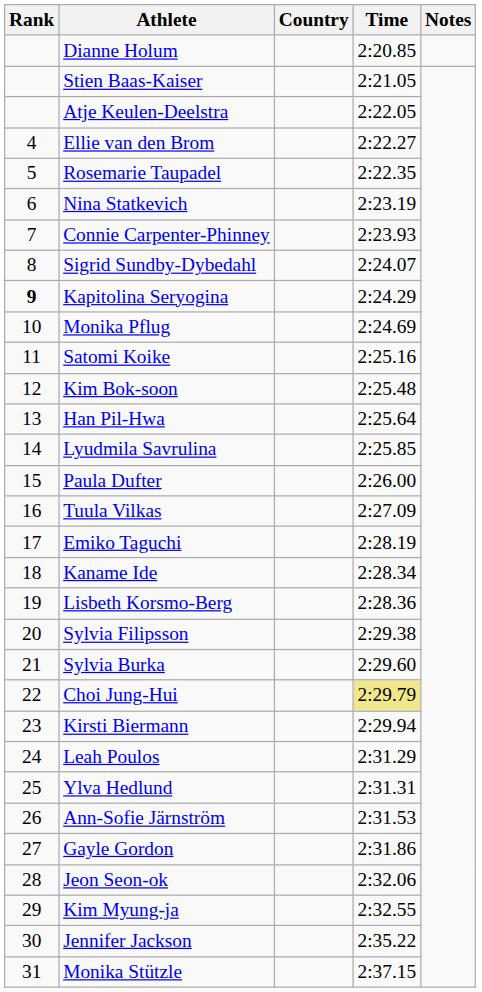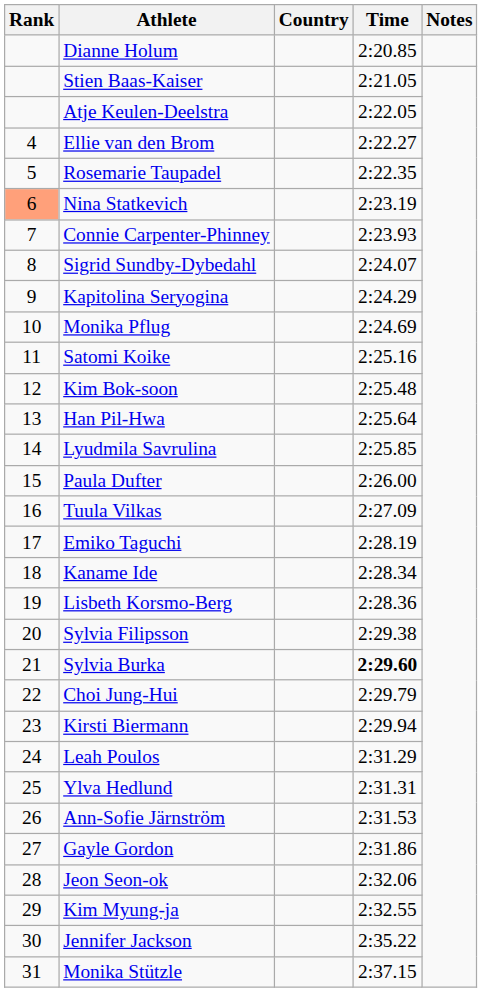(32, 204) no background -> (32, 204) lightsalmon background
(32, 296) bold -> (32, 296) normal
(387, 664) normal -> (387, 664) bold
(387, 695) khaki background -> (387, 695) no background
